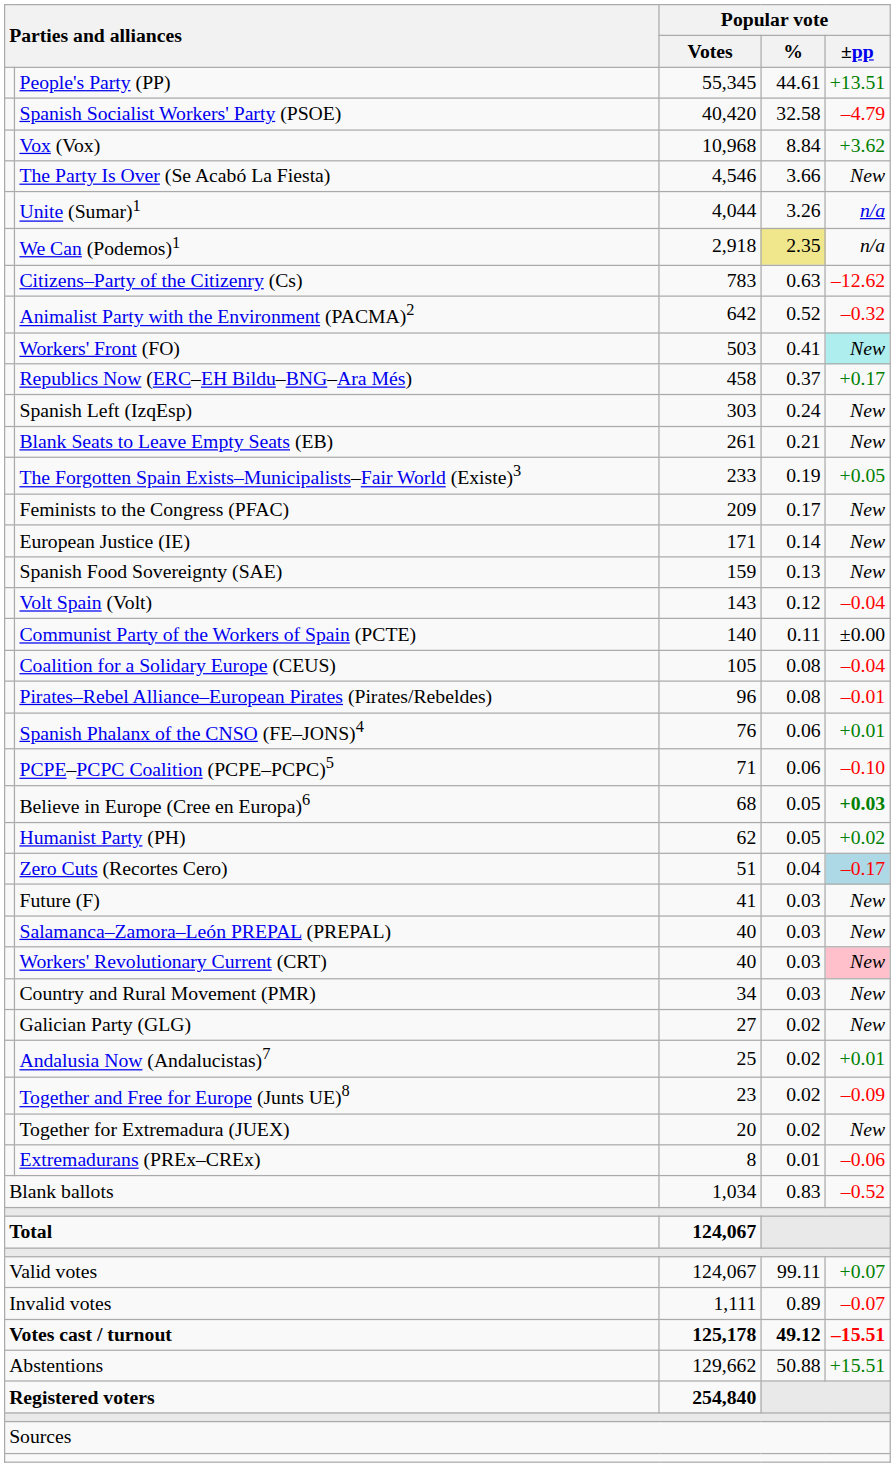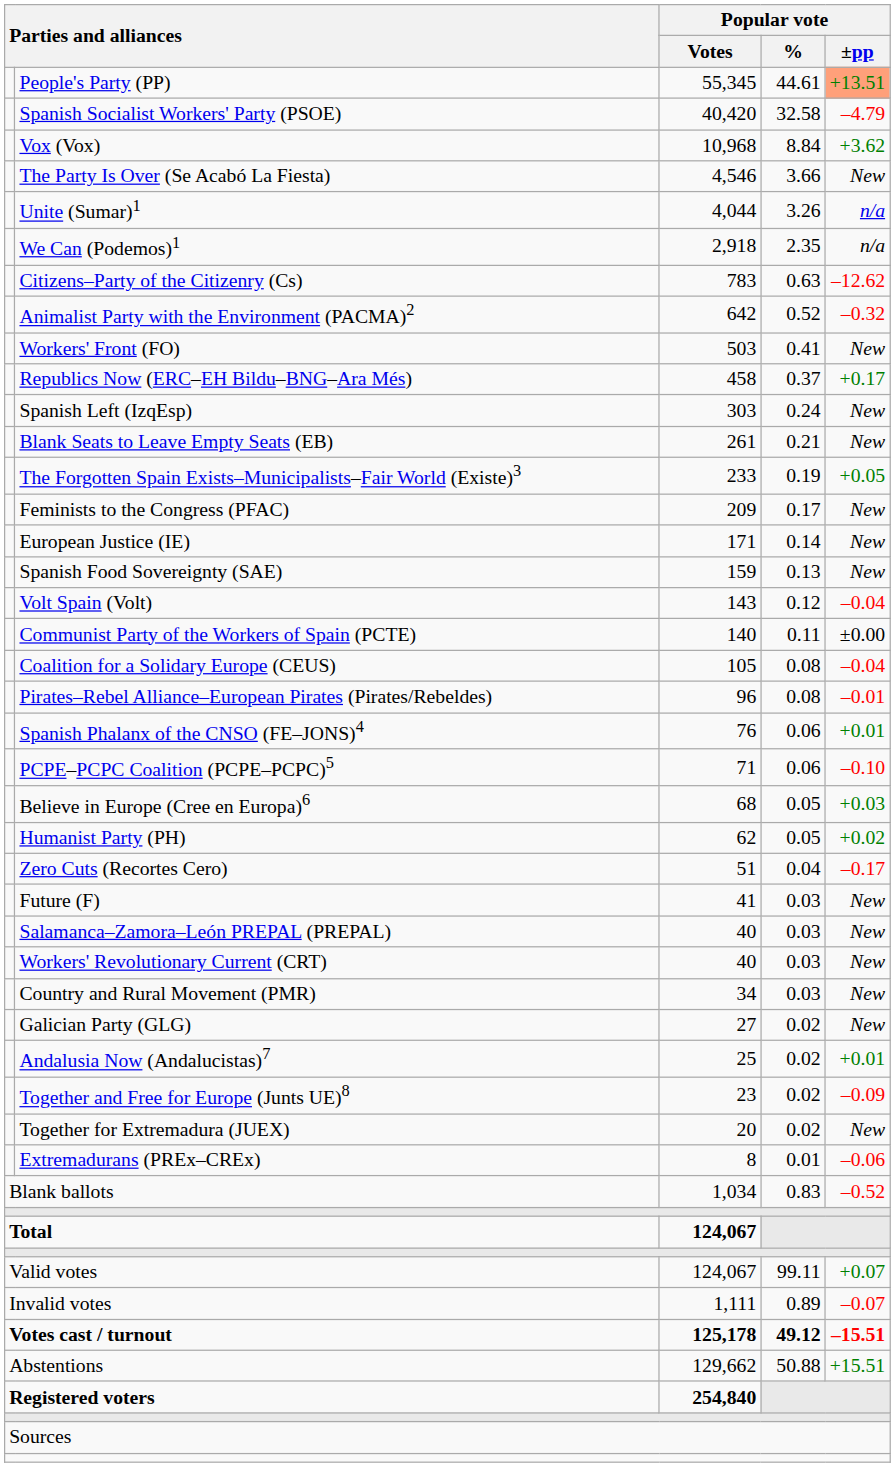(857, 82) no background -> (857, 82) lightsalmon background
(803, 246) khaki background -> (803, 246) no background
(868, 348) paleturquoise background -> (868, 348) no background
(862, 803) bold -> (862, 803) normal
(863, 868) lightblue background -> (863, 868) no background
(868, 962) pink background -> (868, 962) no background
